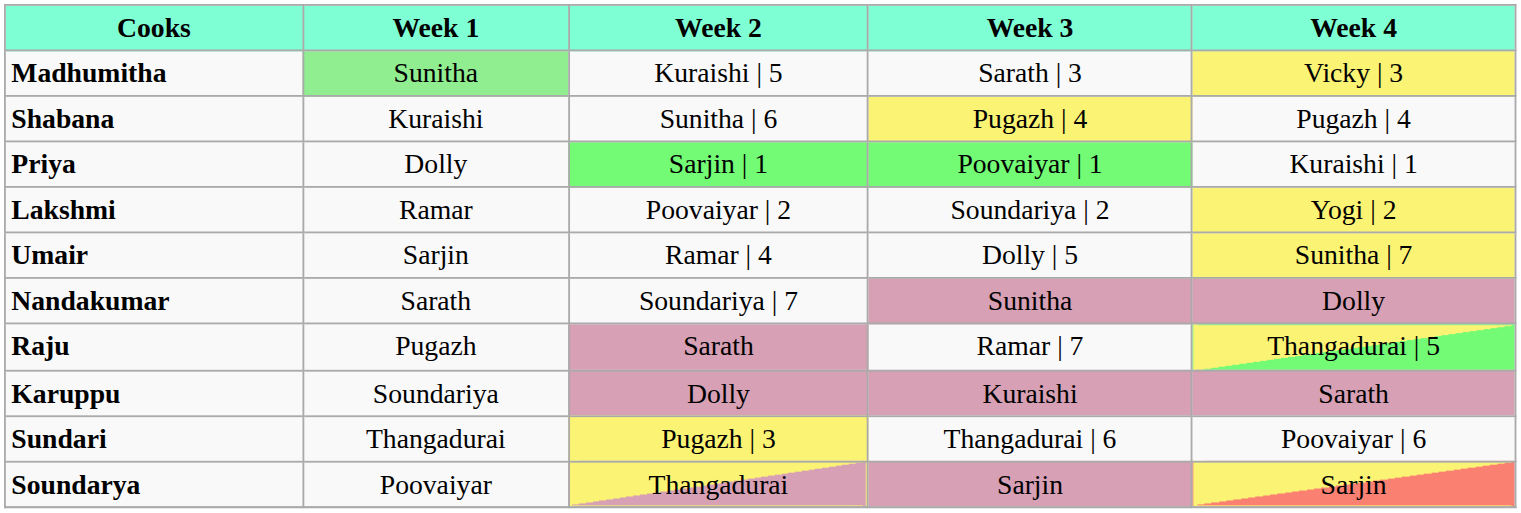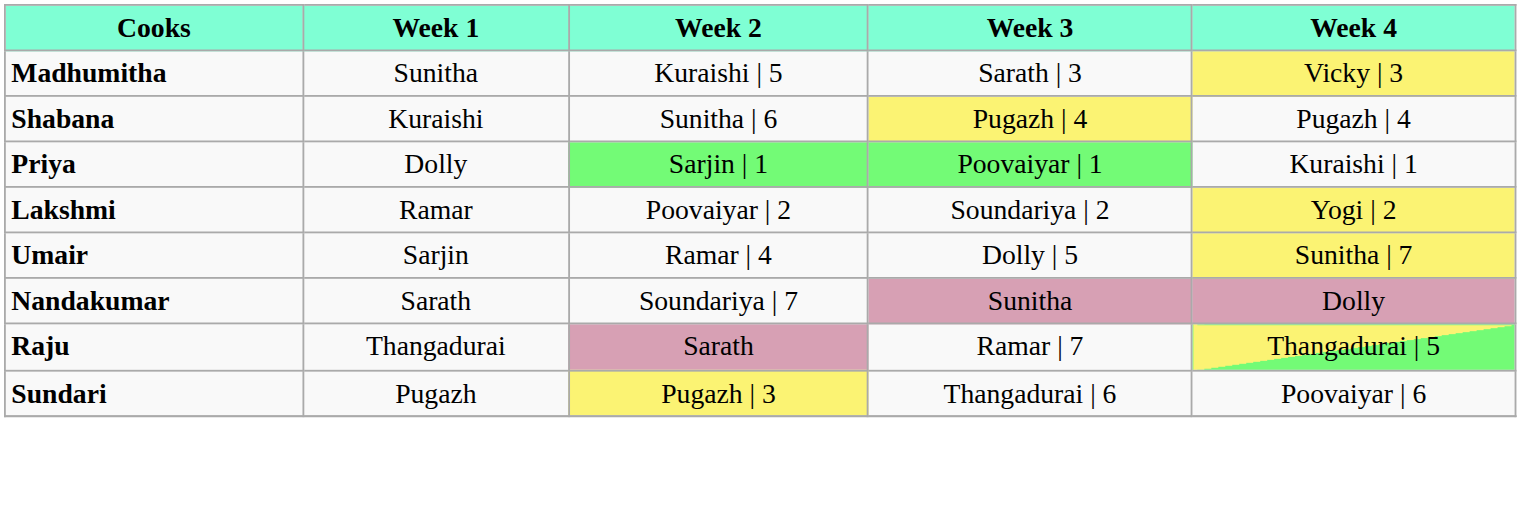(436, 73) lightgreen background -> (436, 73) no background
(436, 346) Pugazh -> (436, 346) Thangadurai
- row: (66, 392)
(436, 438) Thangadurai -> (436, 392) Pugazh
- row: (76, 483)
